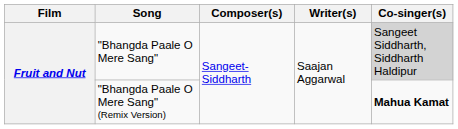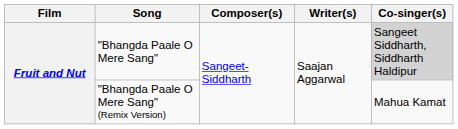(411, 102) bold -> (410, 102) normal
